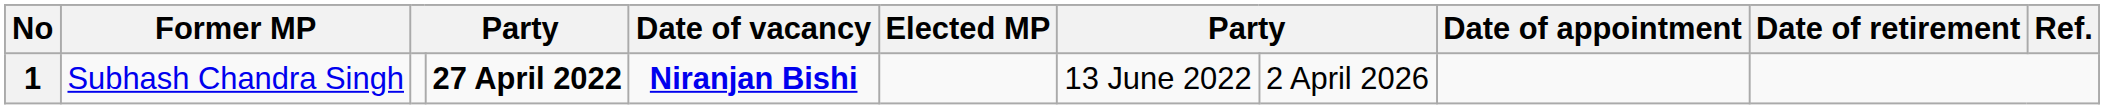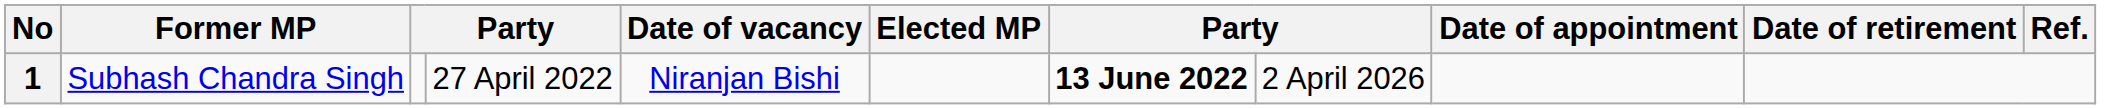(527, 77) bold -> (523, 77) normal
(754, 77) bold -> (745, 77) normal
(1158, 77) normal -> (1151, 77) bold
